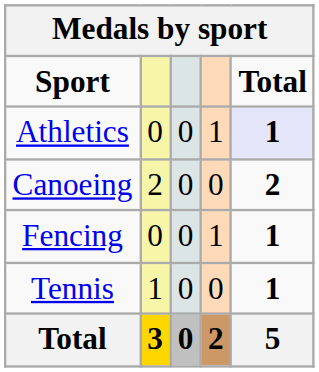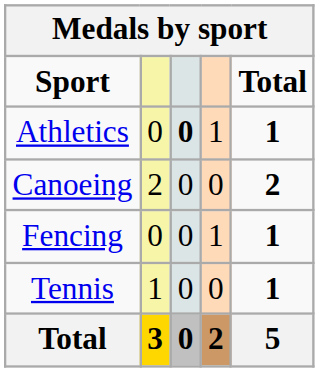(185, 132) normal -> (185, 132) bold
(273, 132) lavender background -> (273, 132) no background
